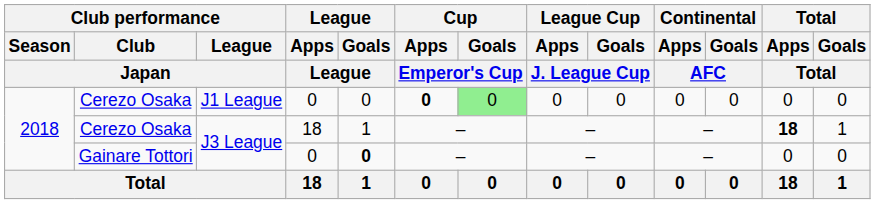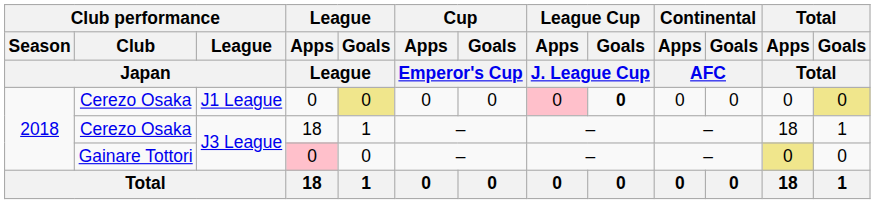(366, 101) no background -> (366, 101) khaki background
(426, 101) bold -> (426, 101) normal
(492, 101) lightgreen background -> (492, 101) no background
(557, 101) no background -> (557, 101) pink background
(621, 101) normal -> (621, 101) bold
(842, 101) no background -> (842, 101) khaki background
(788, 128) bold -> (788, 128) normal
(312, 156) no background -> (312, 156) pink background
(366, 156) bold -> (366, 156) normal
(788, 156) no background -> (788, 156) khaki background
